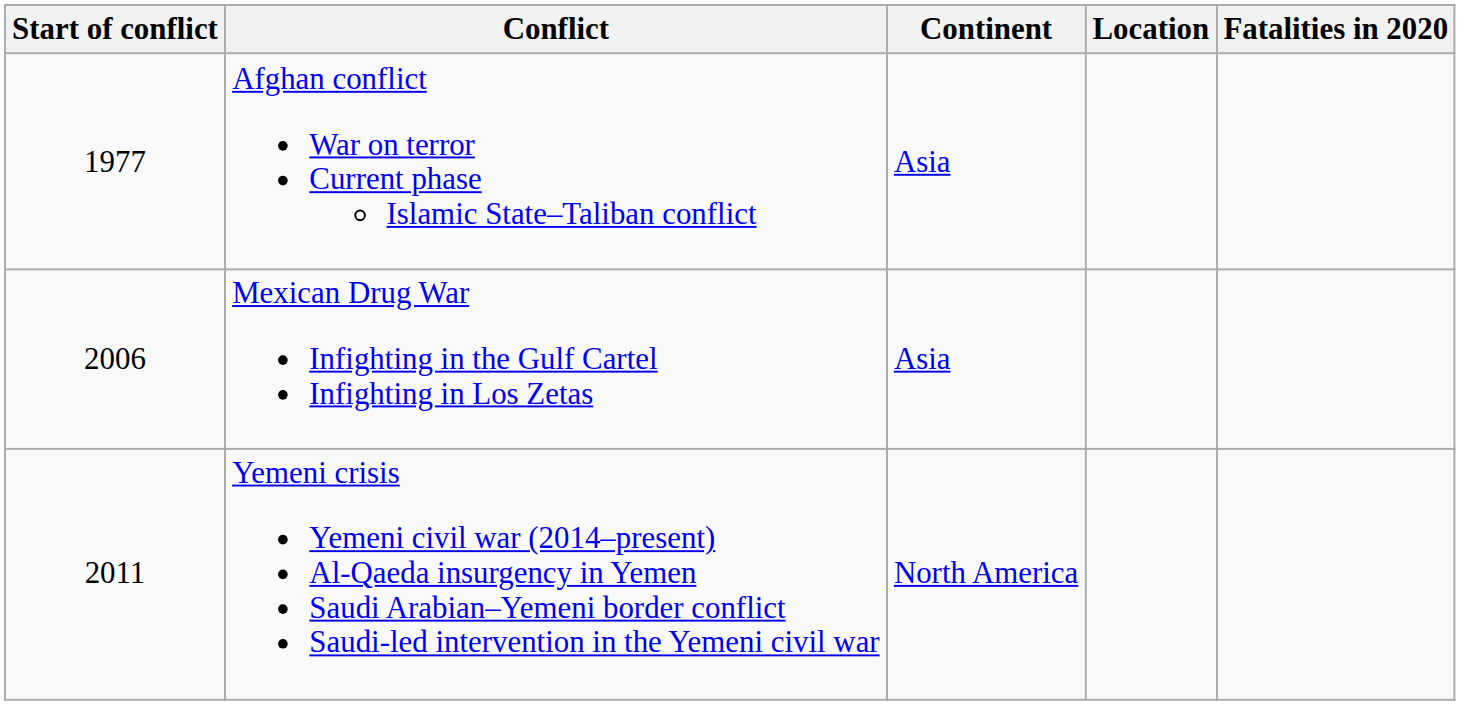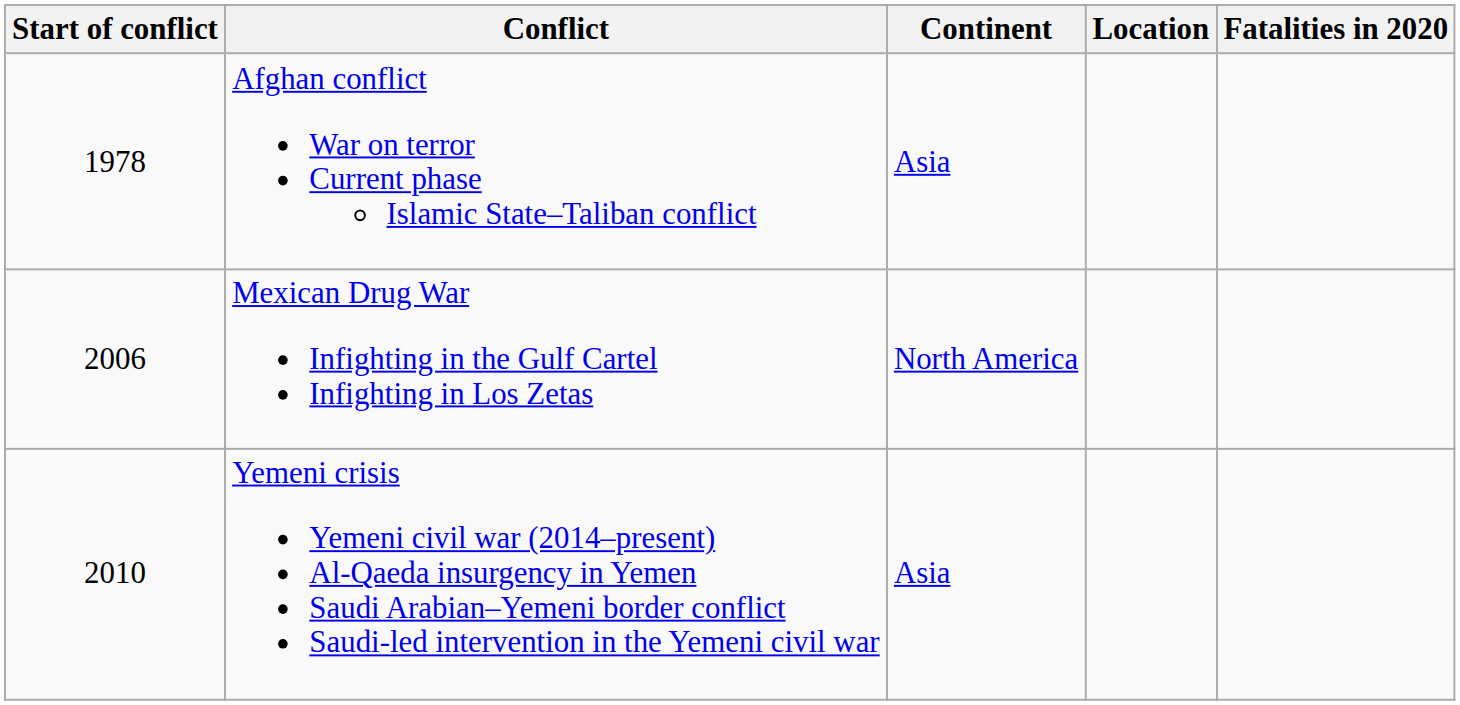(115, 160) 1977 -> (115, 160) 1978
(922, 358) Asia -> (986, 358) North America
(115, 573) 2011 -> (115, 573) 2010
(986, 573) North America -> (922, 573) Asia
